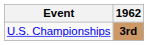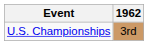(128, 31) bold -> (128, 31) normal
